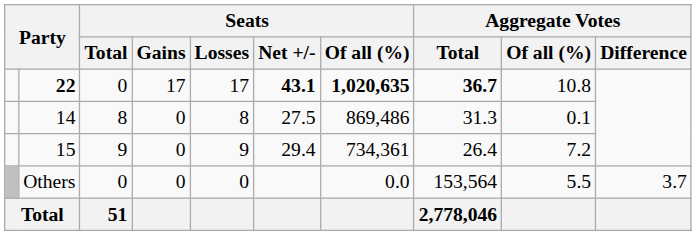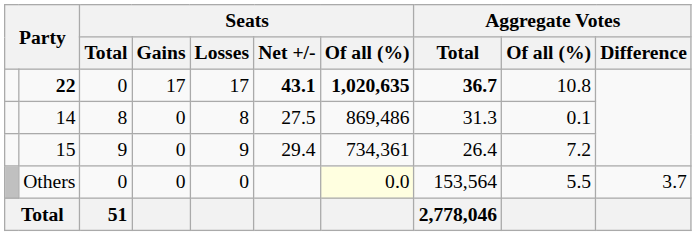(397, 182) no background -> (397, 182) lightyellow background
